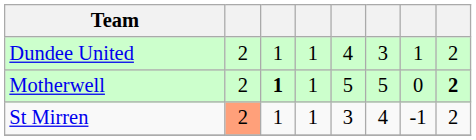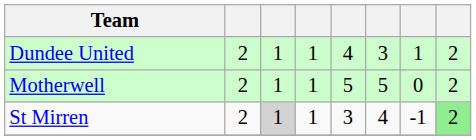(278, 85) bold -> (278, 85) normal
(453, 85) bold -> (453, 85) normal
(243, 118) lightsalmon background -> (243, 118) no background
(278, 118) no background -> (278, 118) lightgrey background
(453, 118) no background -> (453, 118) lightgreen background
